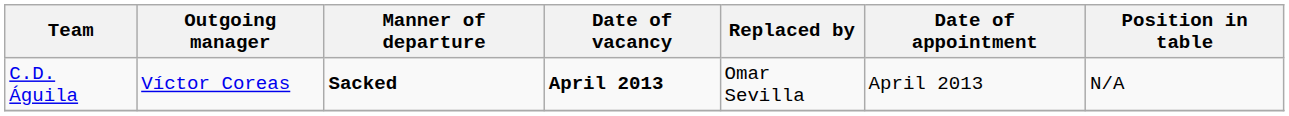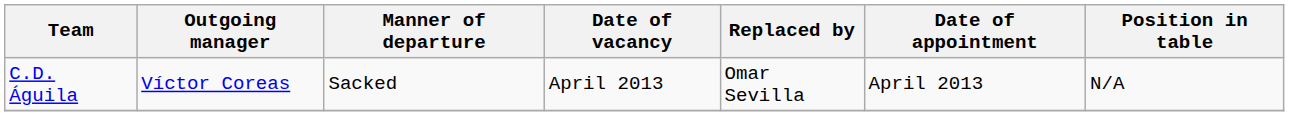(363, 85) bold -> (363, 85) normal
(606, 85) bold -> (606, 85) normal
